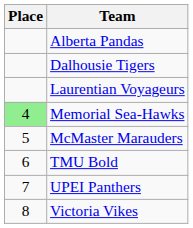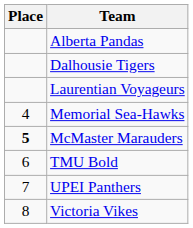(25, 114) lightgreen background -> (25, 114) no background
(25, 138) normal -> (25, 138) bold
